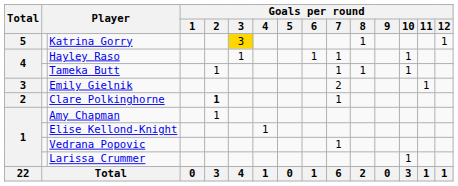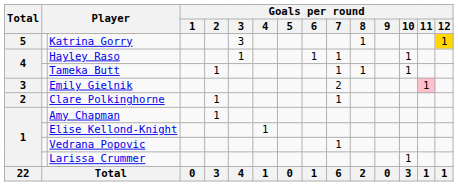(241, 41) gold background -> (241, 41) no background
(444, 41) no background -> (444, 41) gold background
(426, 85) no background -> (426, 85) pink background
(217, 100) bold -> (217, 100) normal
